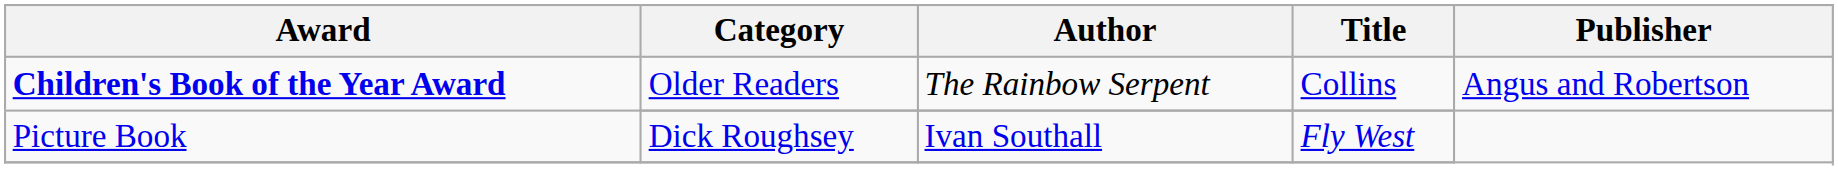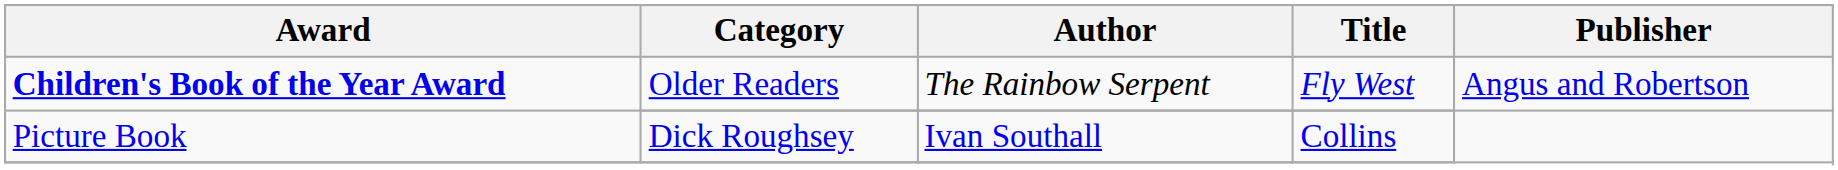(1348, 83) Collins -> (1357, 83) Fly West
(1357, 135) Fly West -> (1348, 135) Collins
